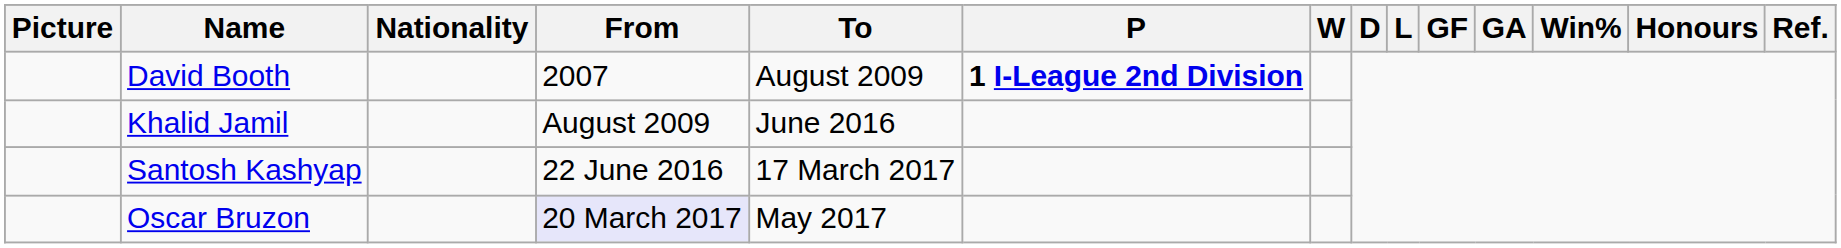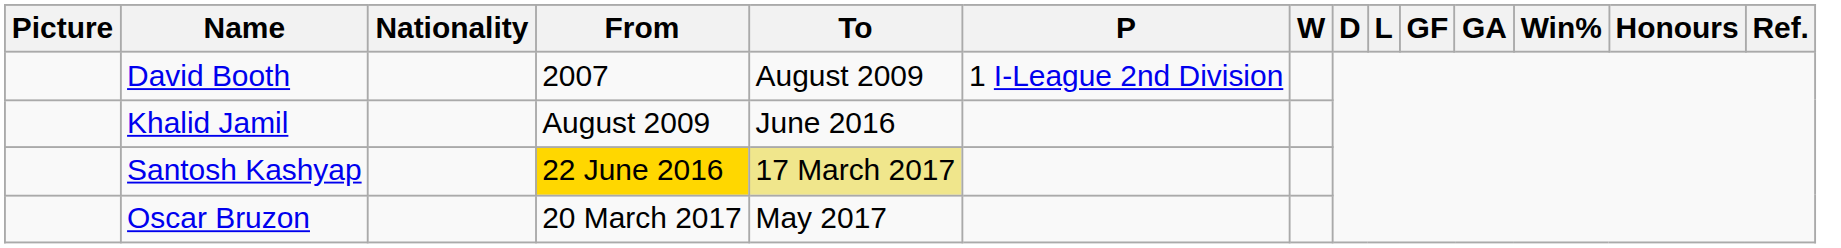(1136, 75) bold -> (1126, 75) normal
(633, 170) no background -> (633, 170) gold background
(855, 170) no background -> (855, 170) khaki background
(642, 218) lavender background -> (642, 218) no background
